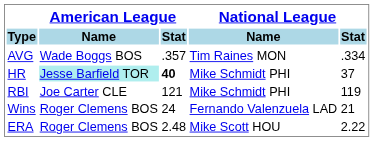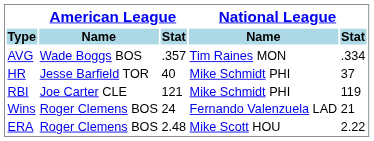(94, 74) paleturquoise background -> (94, 74) no background
(168, 74) bold -> (168, 74) normal
